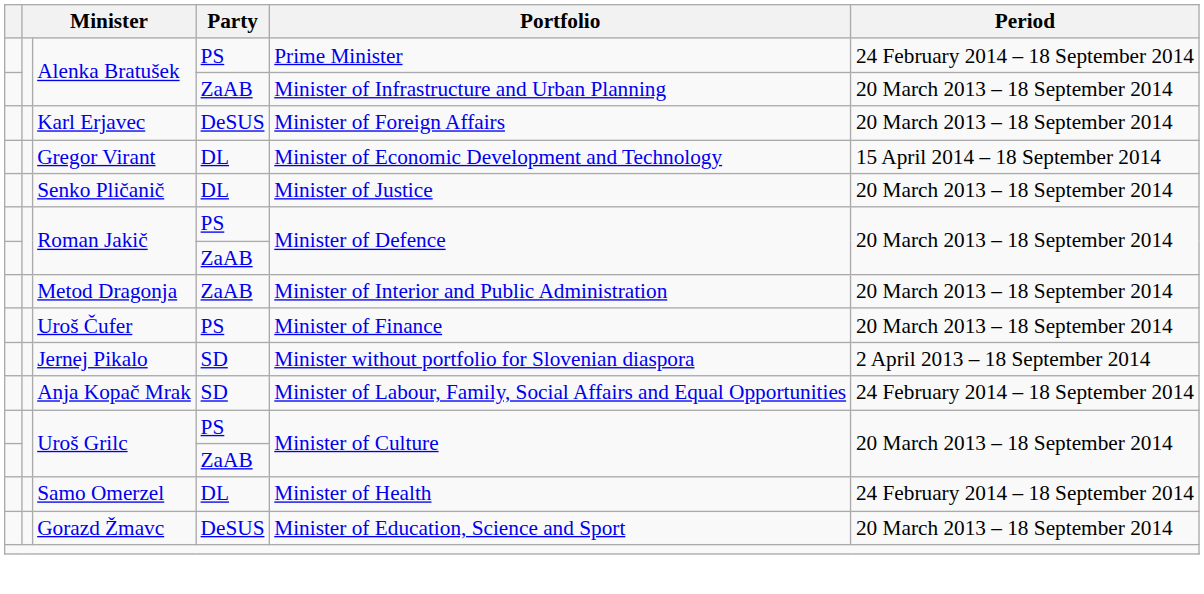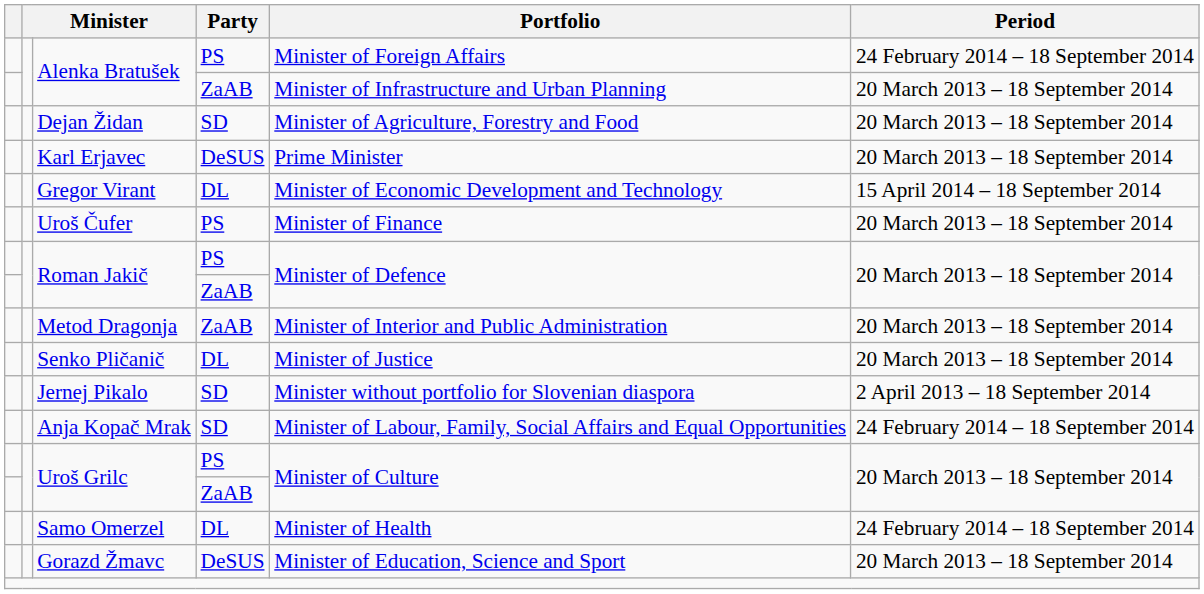(338, 55) Prime Minister -> (390, 55) Minister of Foreign Affairs
+ row: (90, 122)
(390, 122) Minister of Foreign Affairs -> (338, 156) Prime Minister
rows swapped: (85, 325) <-> (101, 190)
